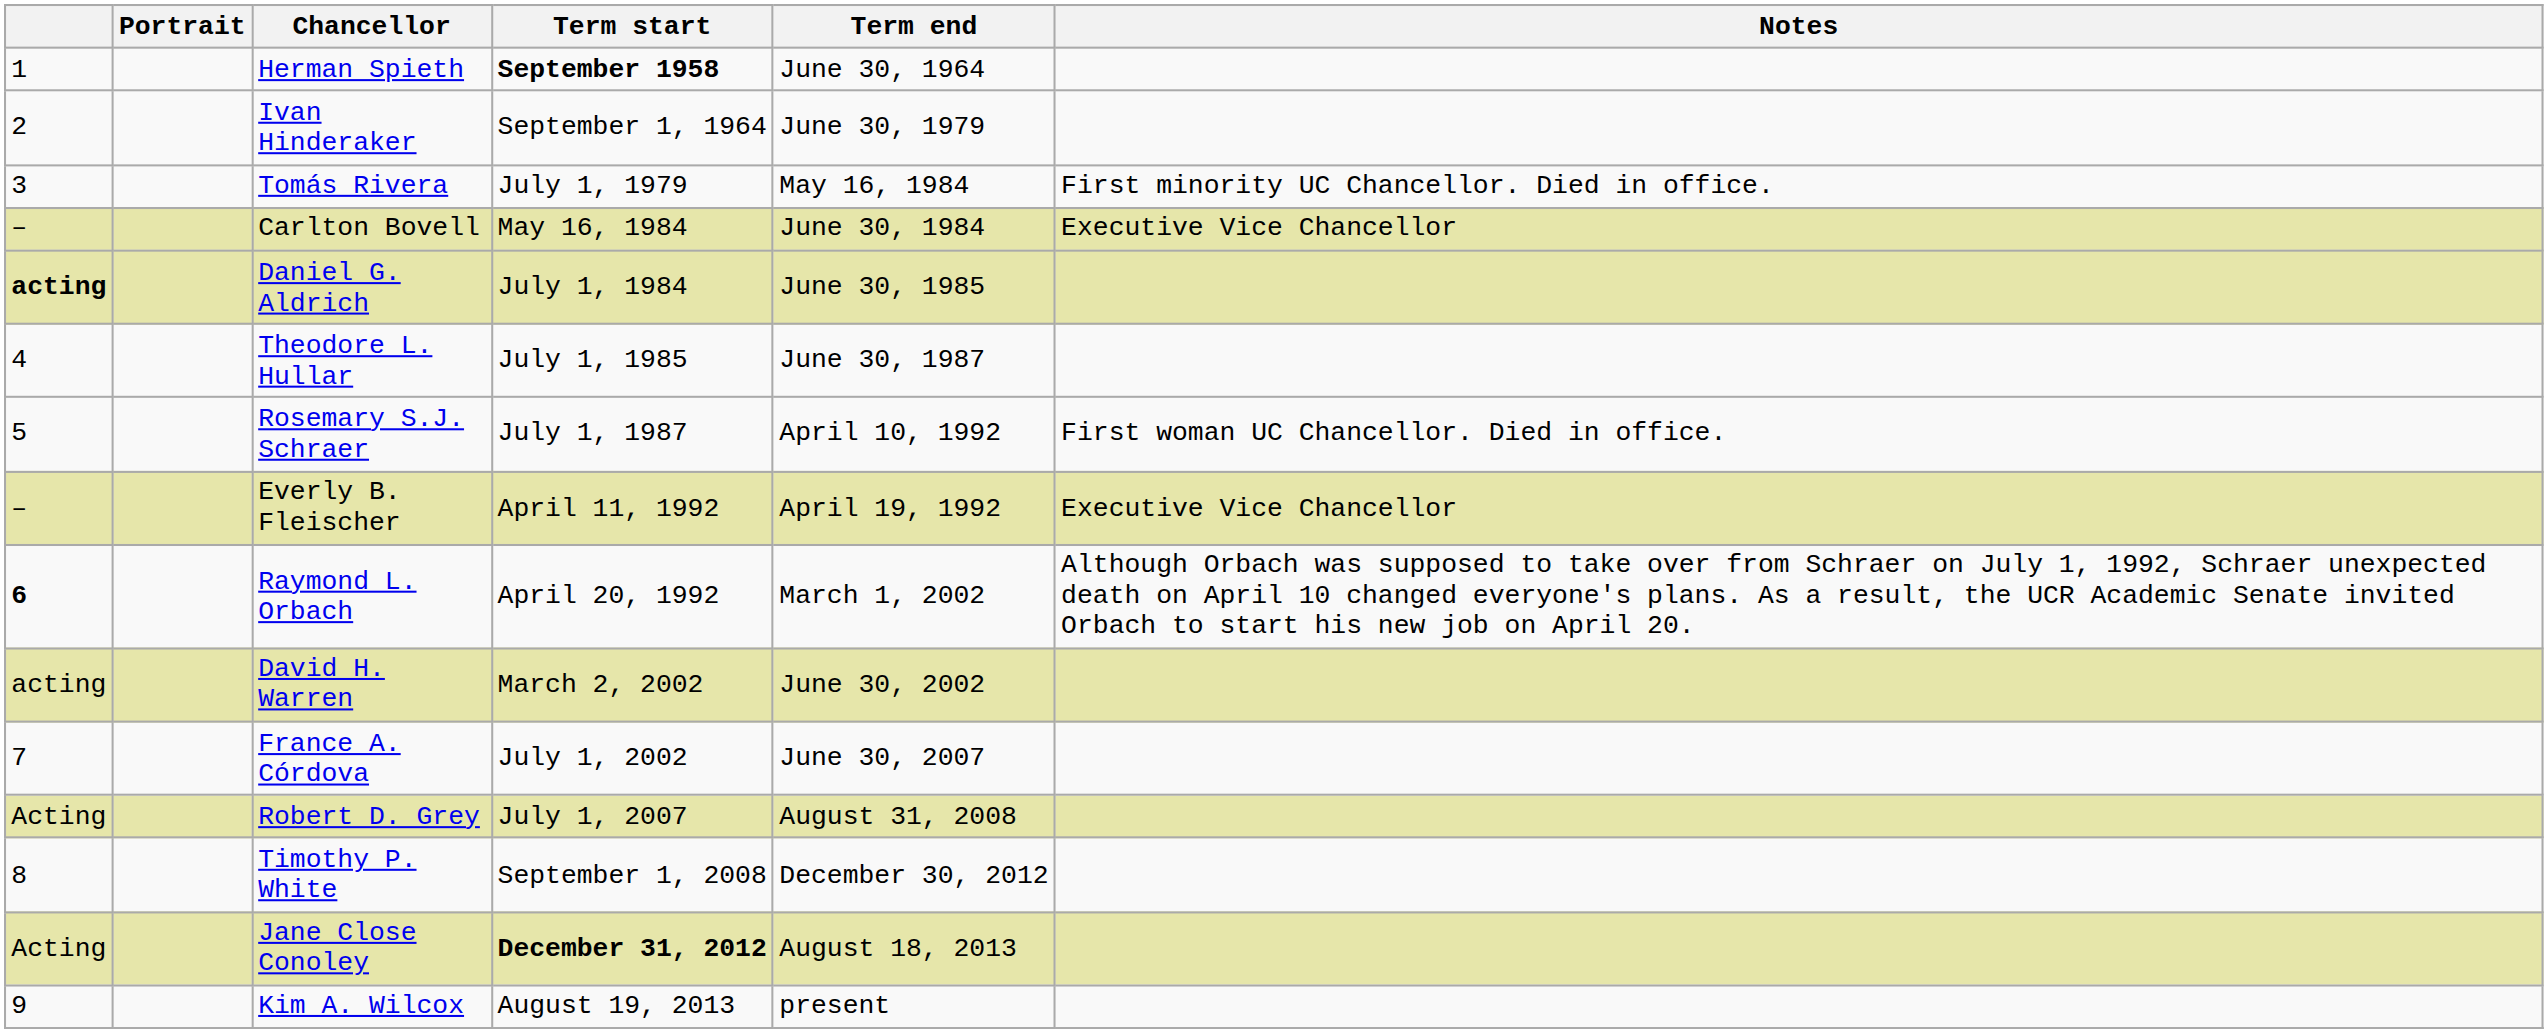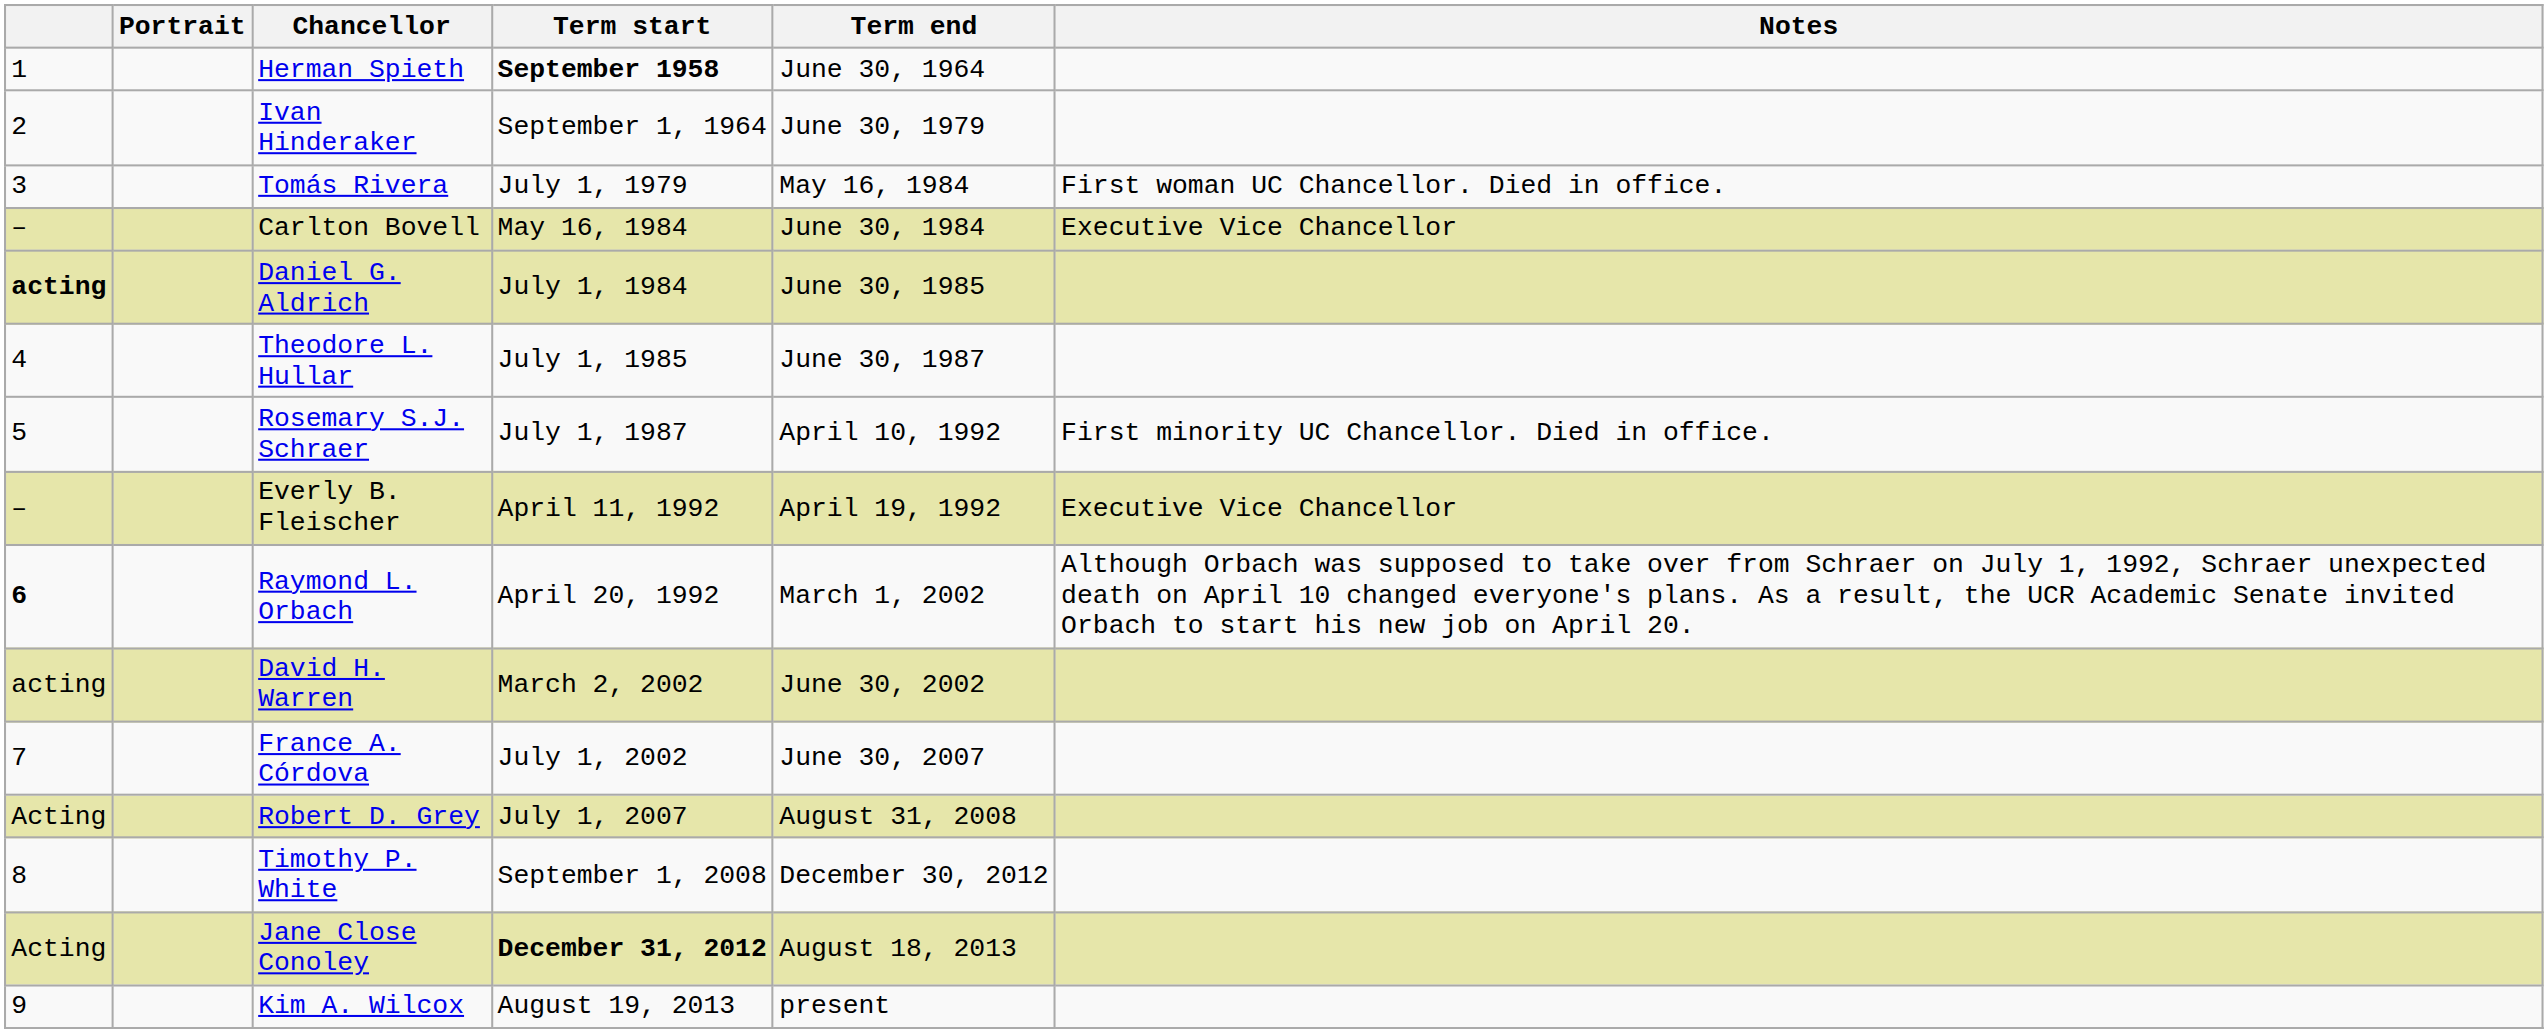(1417, 186) First minority UC Chancellor. Died in office. -> (1394, 186) First woman UC Chancellor. Died in office.
(1394, 434) First woman UC Chancellor. Died in office. -> (1417, 434) First minority UC Chancellor. Died in office.
